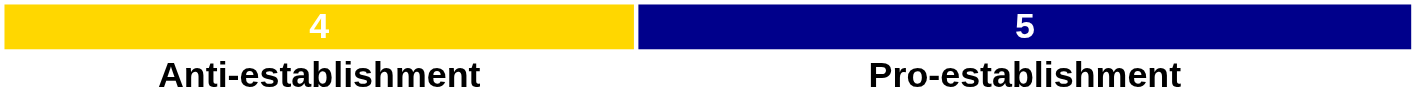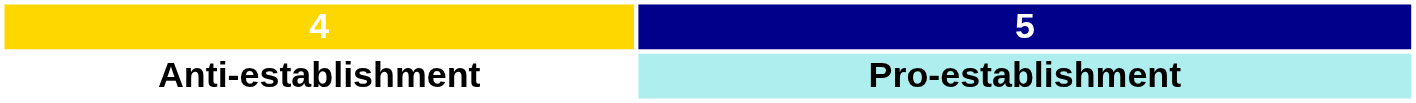(1025, 75) no background -> (1025, 75) paleturquoise background
